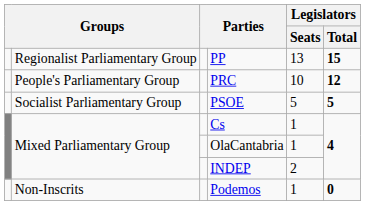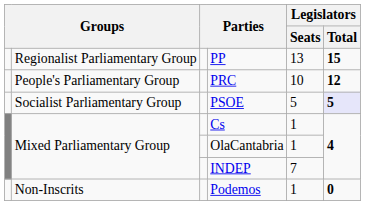(330, 102) no background -> (330, 102) lavender background
(293, 168) 2 -> (293, 168) 7
